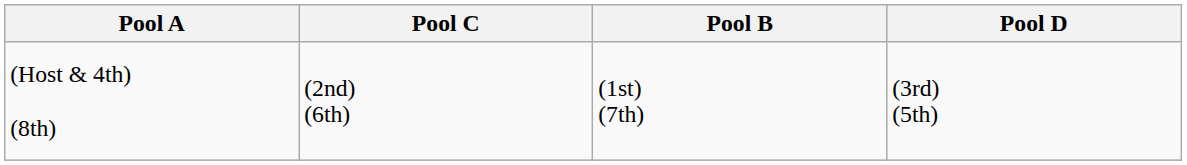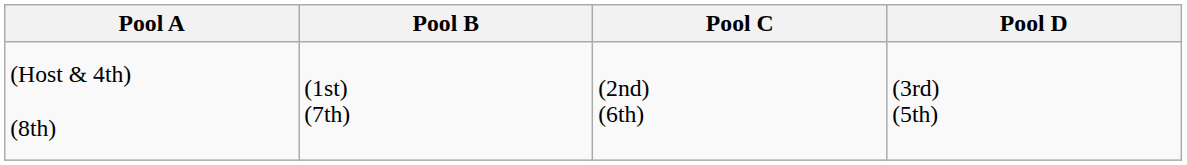columns swapped: (740, 23) <-> (446, 23)
